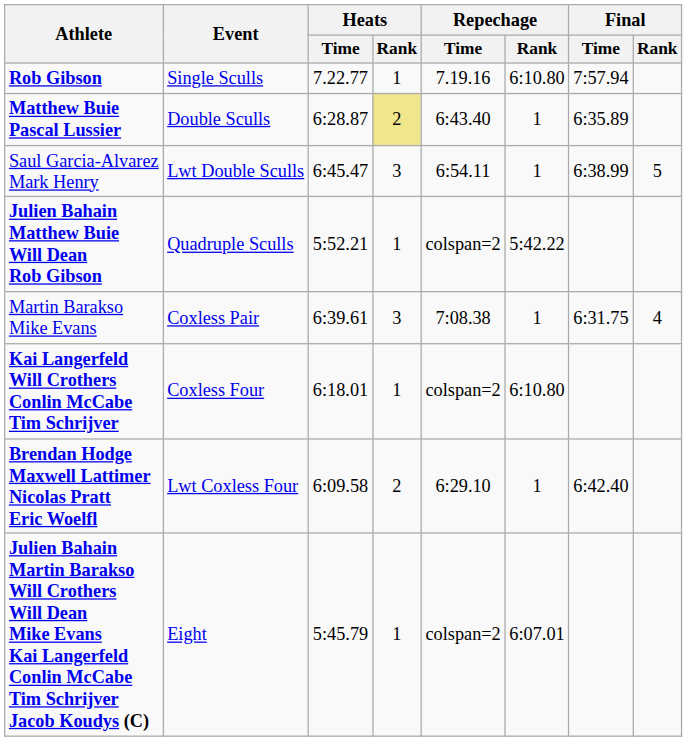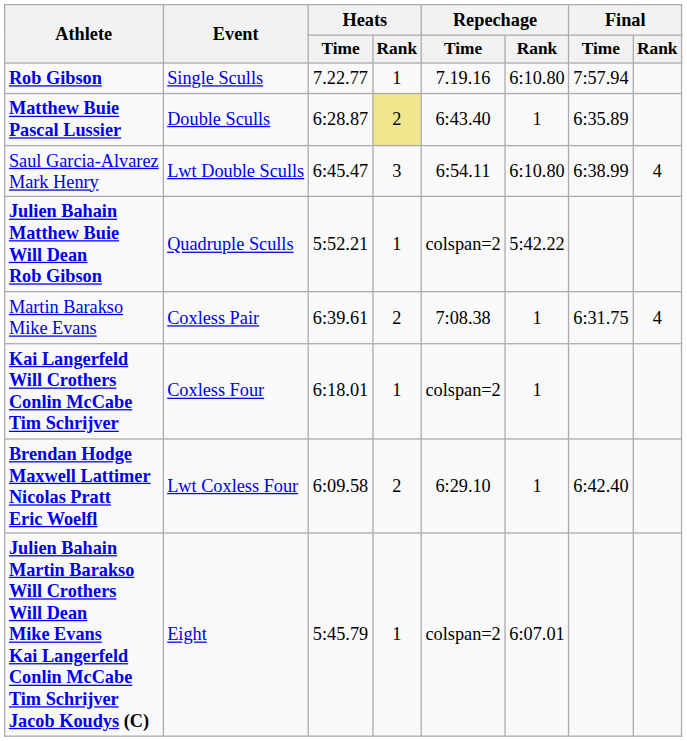(537, 171) 1 -> (537, 171) 6:10.80
(657, 171) 5 -> (657, 171) 4
(397, 318) 3 -> (397, 318) 2
(537, 391) 6:10.80 -> (537, 391) 1
